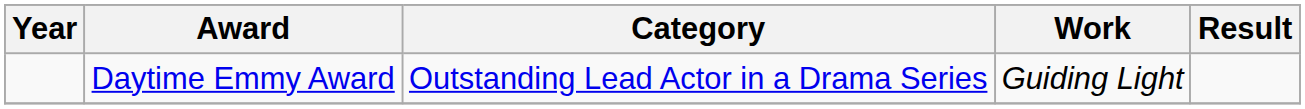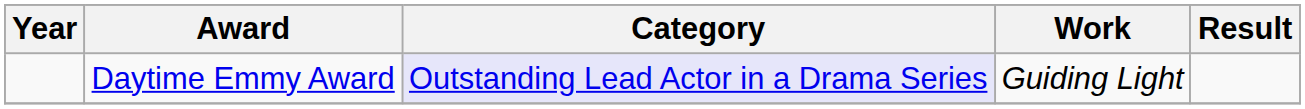(698, 77) no background -> (698, 77) lavender background
